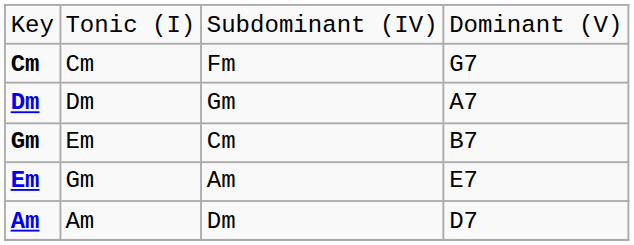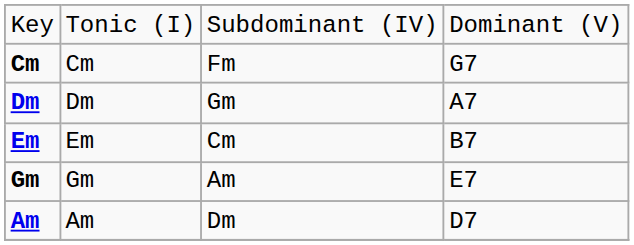(25, 142) Gm -> (25, 142) Em
(25, 181) Em -> (25, 181) Gm
